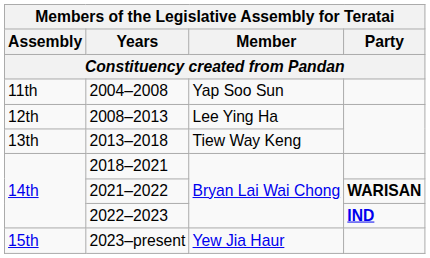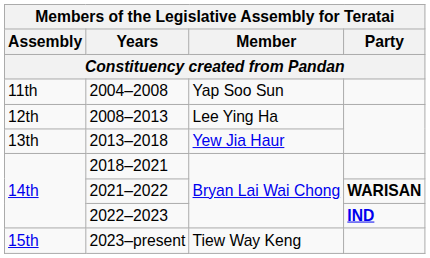(247, 141) Tiew Way Keng -> (238, 141) Yew Jia Haur
(238, 240) Yew Jia Haur -> (247, 240) Tiew Way Keng
